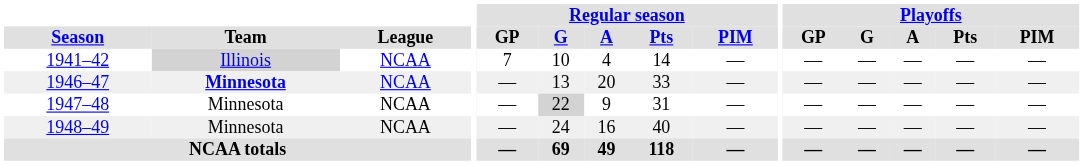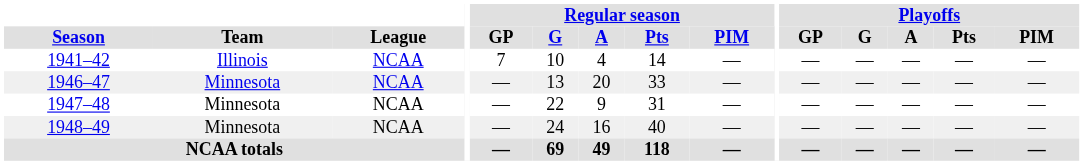(246, 59) lightgrey background -> (242, 59) no background
(246, 82) bold -> (242, 82) normal
(561, 104) lightgrey background -> (555, 104) no background
